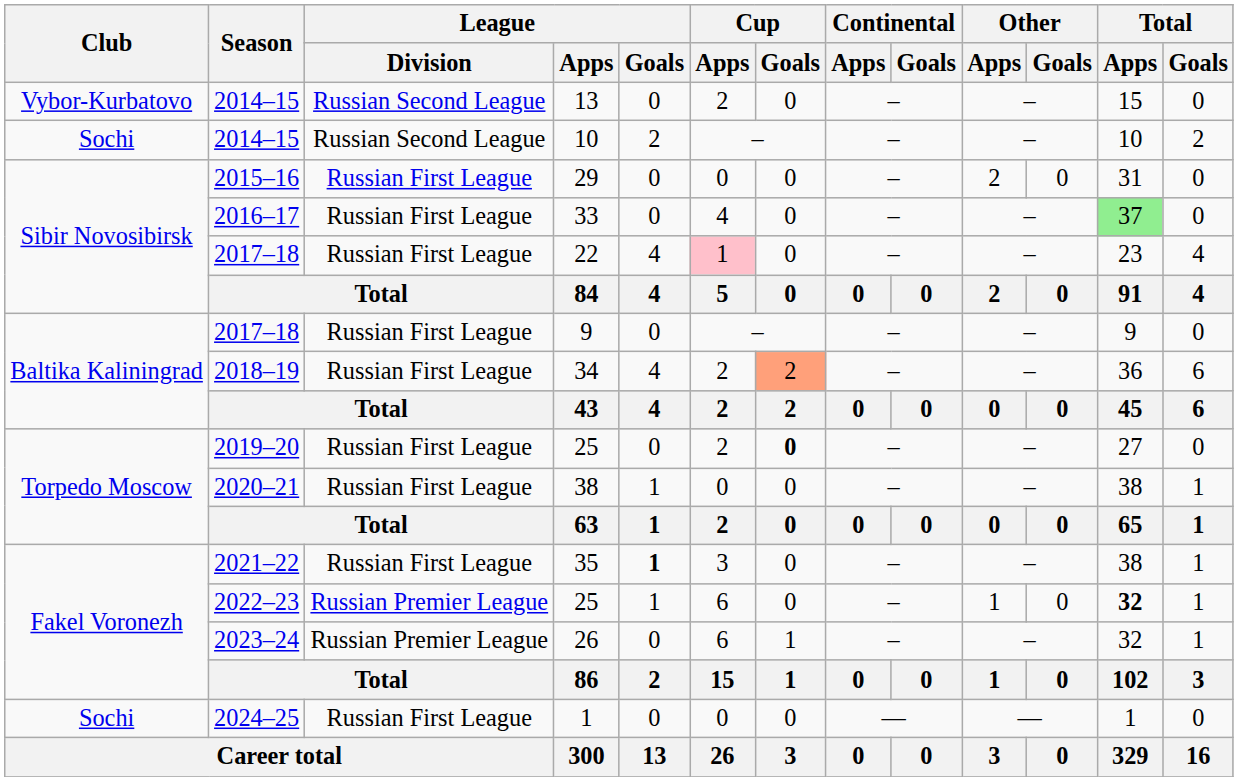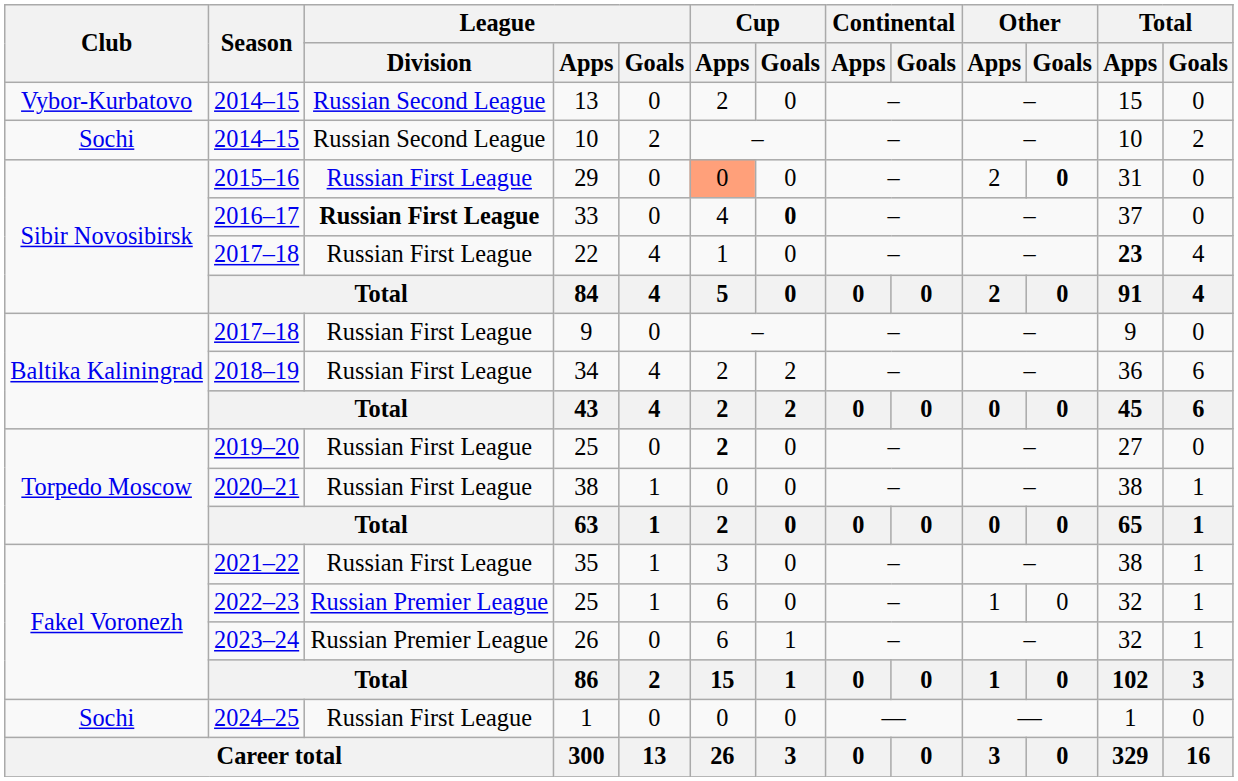(722, 178) no background -> (722, 178) lightsalmon background
(1062, 178) normal -> (1062, 178) bold
(429, 216) normal -> (429, 216) bold
(790, 216) normal -> (790, 216) bold
(1130, 216) lightgreen background -> (1130, 216) no background
(722, 255) pink background -> (722, 255) no background
(1130, 255) normal -> (1130, 255) bold
(790, 370) lightsalmon background -> (790, 370) no background
(722, 448) normal -> (722, 448) bold
(790, 448) bold -> (790, 448) normal
(654, 563) bold -> (654, 563) normal
(1130, 602) bold -> (1130, 602) normal
